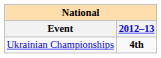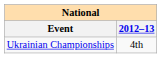(137, 45) bold -> (137, 45) normal
